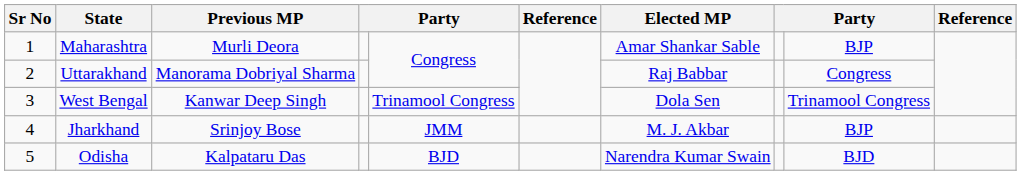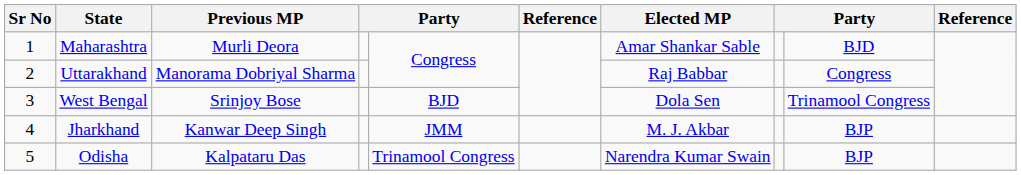(859, 45) BJP -> (859, 45) BJD
(255, 101) Kanwar Deep Singh -> (255, 101) Srinjoy Bose
(443, 101) Trinamool Congress -> (443, 101) BJD
(255, 128) Srinjoy Bose -> (255, 128) Kanwar Deep Singh
(443, 156) BJD -> (443, 156) Trinamool Congress
(859, 156) BJD -> (859, 156) BJP
